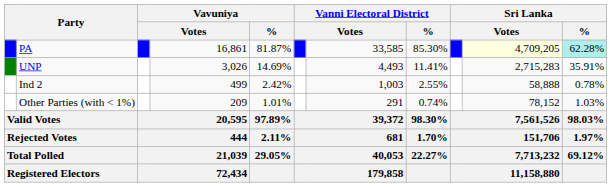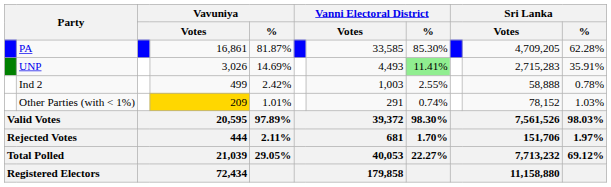(537, 48) lightyellow background -> (537, 48) no background
(587, 48) paleturquoise background -> (587, 48) no background
(431, 66) no background -> (431, 66) lightgreen background
(239, 102) no background -> (239, 102) gold background
